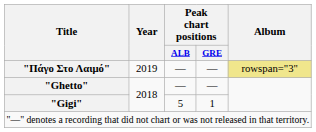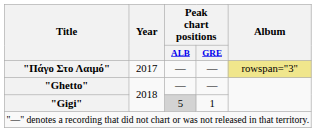(147, 69) 2019 -> (147, 69) 2017
(180, 103) no background -> (180, 103) lightgrey background
